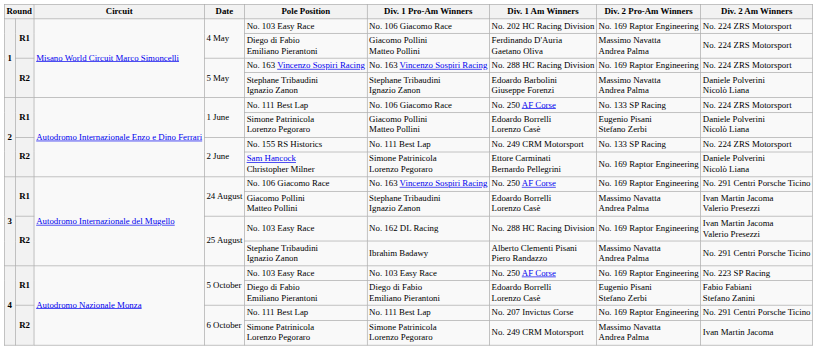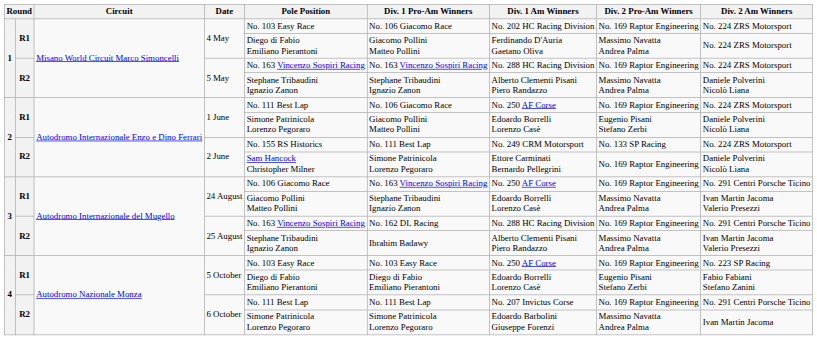(524, 85) Edoardo Barbolini Giuseppe Forenzi -> (534, 85) Alberto Clementi Pisani Piero Randazzo
(632, 105) No. 133 SP Racing -> (649, 105) No. 169 Raptor Engineering
(280, 228) No. 103 Easy Race -> (306, 223) No. 163 Vincenzo Sospiri Racing
(738, 228) Ivan Martin Jacoma Valerio Presezzi -> (757, 223) No. 291 Centri Porsche Ticino
(757, 253) No. 291 Centri Porsche Ticino -> (738, 243) Ivan Martin Jacoma Valerio Presezzi
(538, 332) No. 249 CRM Motorsport -> (524, 322) Edoardo Barbolini Giuseppe Forenzi
